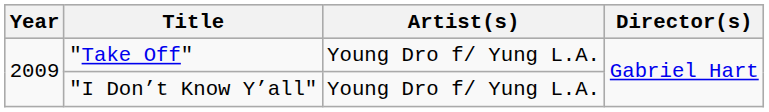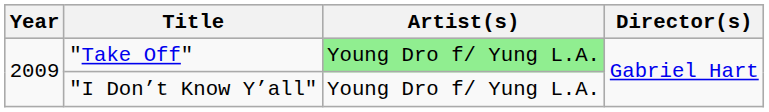(464, 55) no background -> (464, 55) lightgreen background
